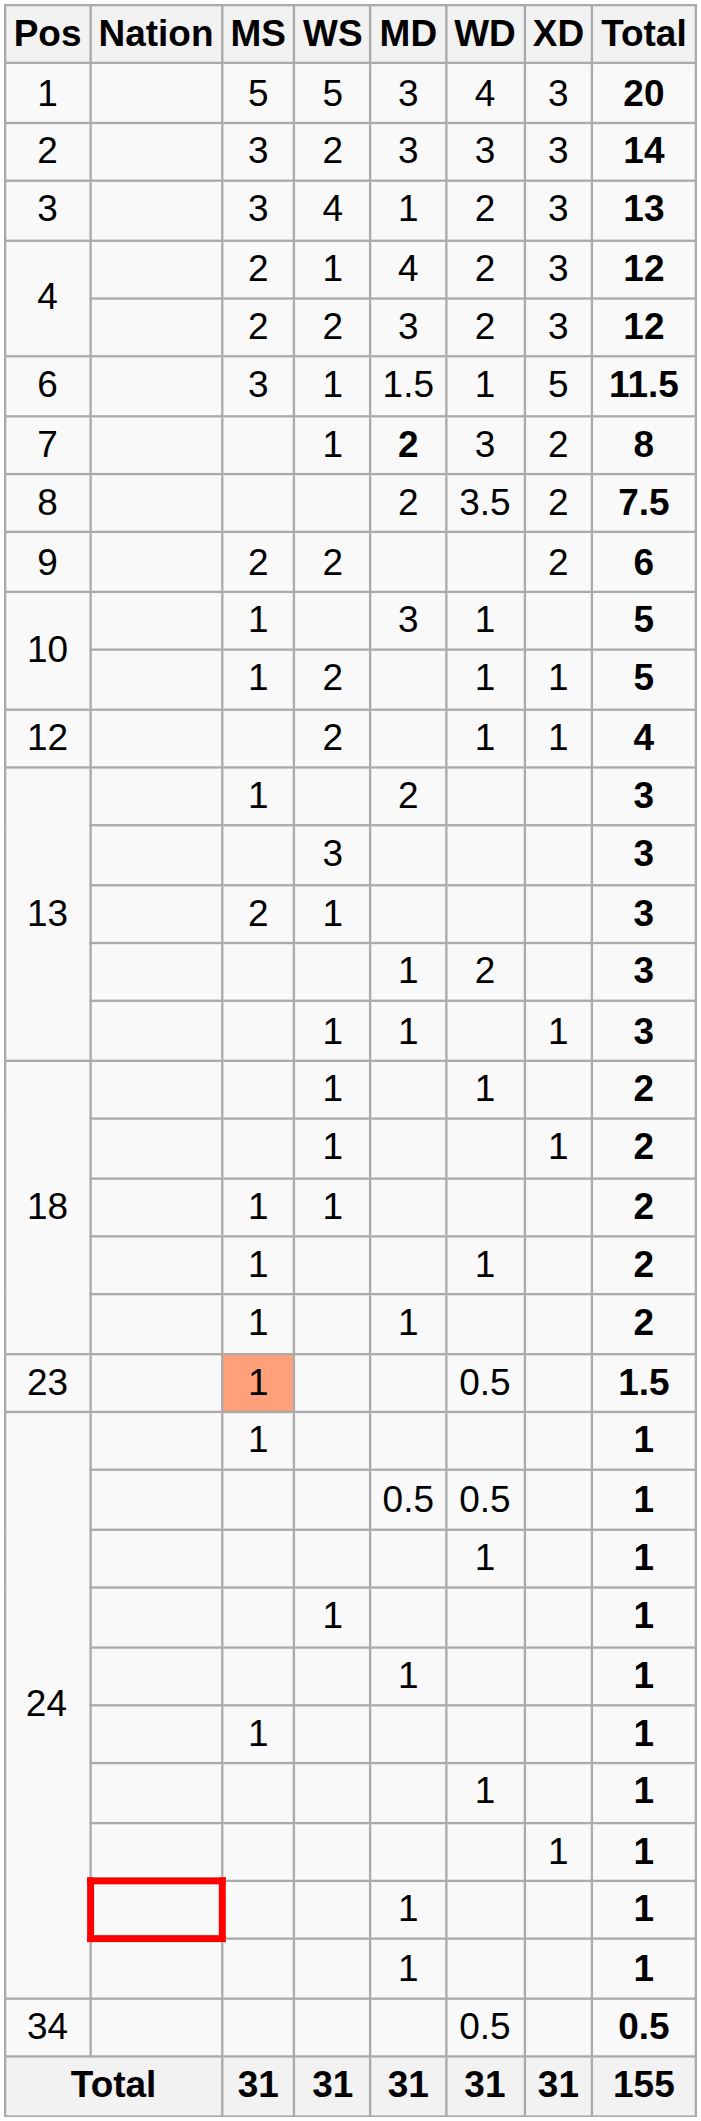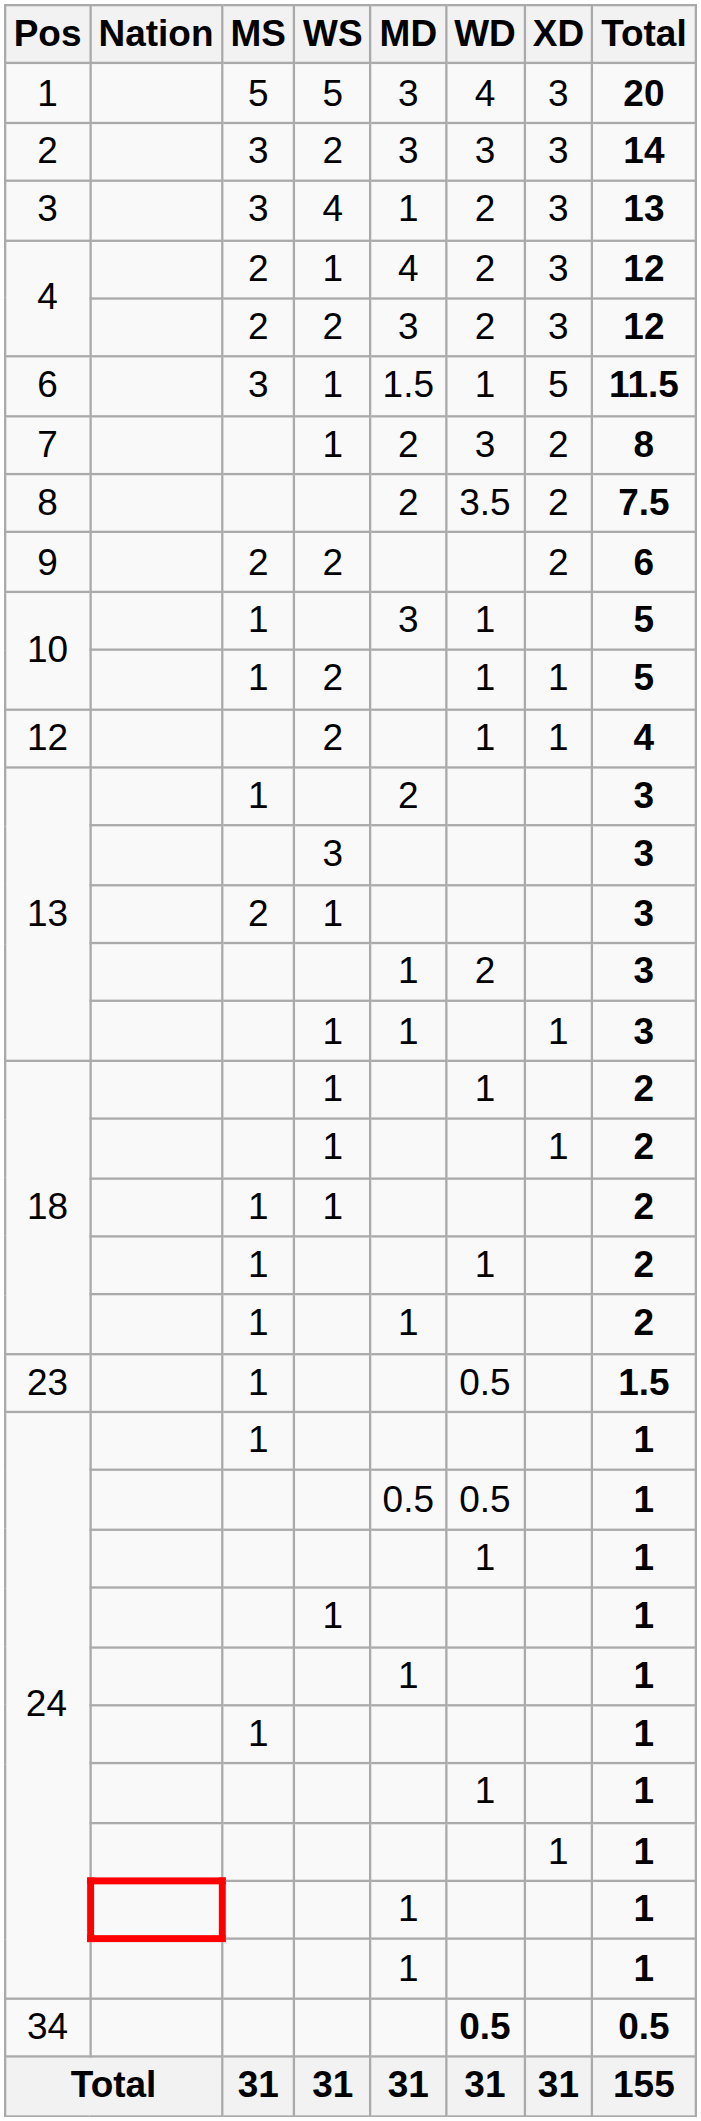(408, 444) bold -> (408, 444) normal
(258, 1381) lightsalmon background -> (258, 1381) no background
(485, 2026) normal -> (485, 2026) bold
